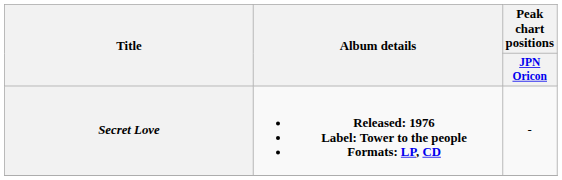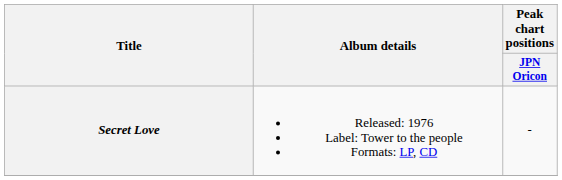(378, 138) bold -> (378, 138) normal
